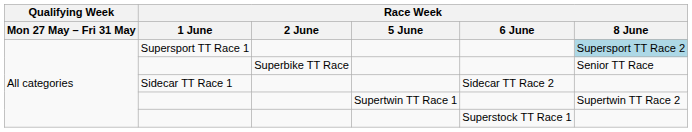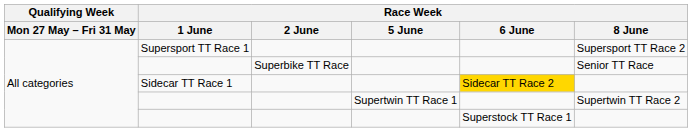(631, 48) lightblue background -> (631, 48) no background
(508, 83) no background -> (508, 83) gold background
